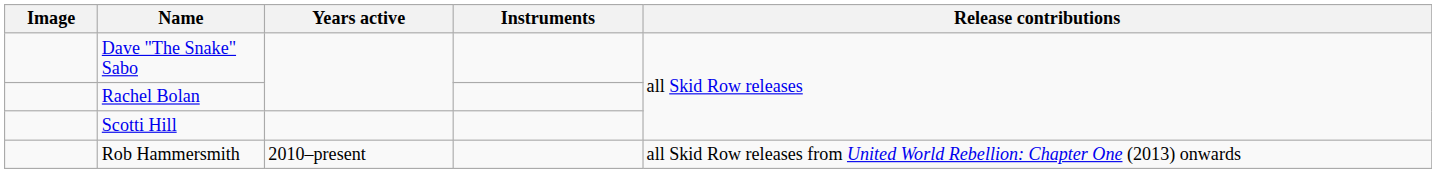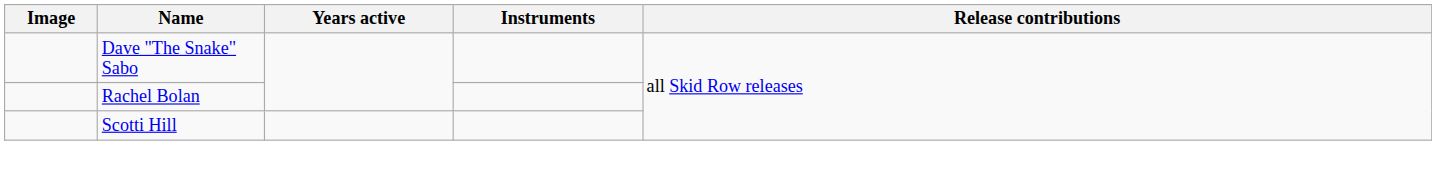- row: (171, 153)
